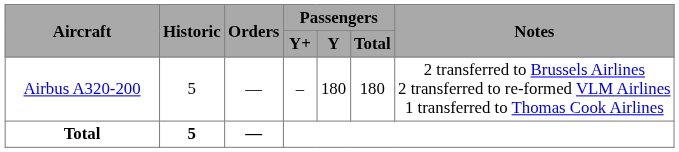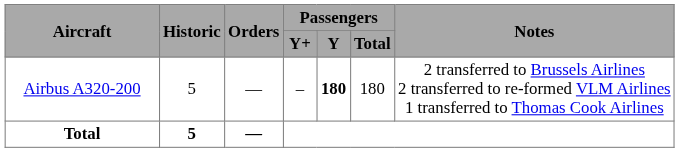(333, 89) normal -> (333, 89) bold
